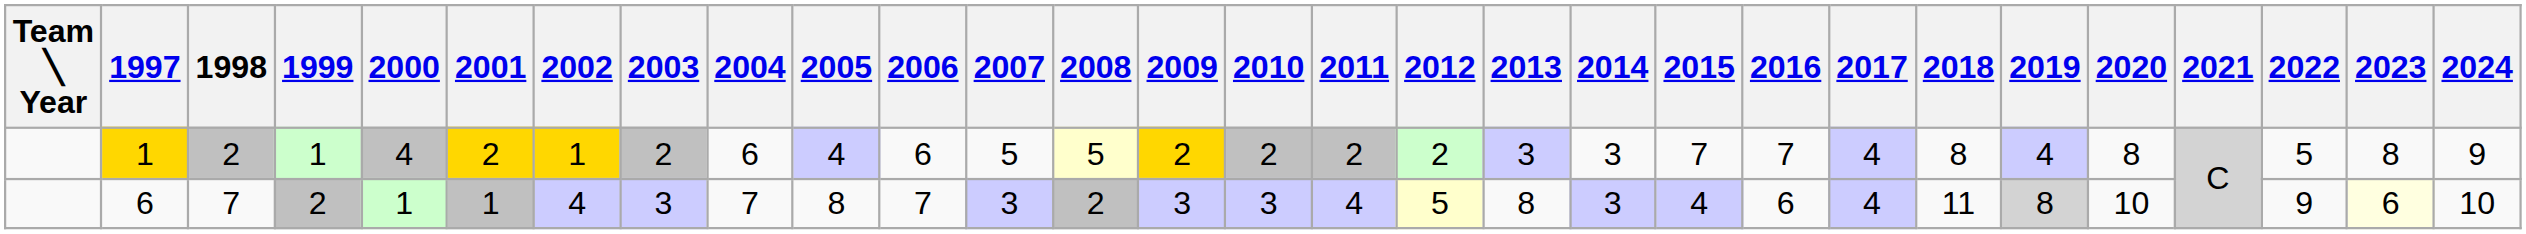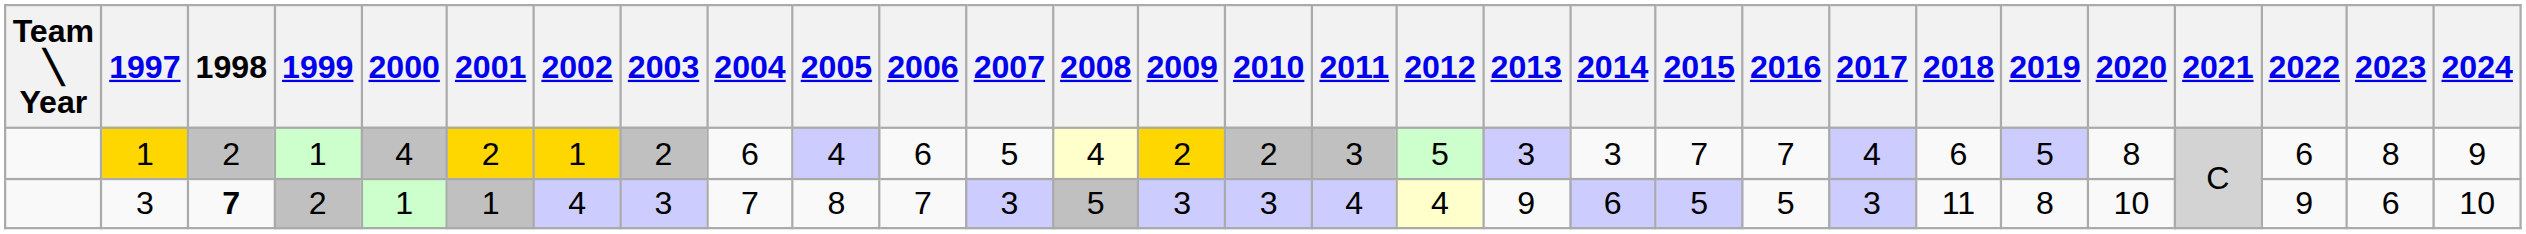(1096, 153) 5 -> (1096, 153) 4
(1354, 153) 2 -> (1354, 153) 3
(1440, 153) 2 -> (1440, 153) 5
(1959, 153) 8 -> (1959, 153) 6
(2045, 153) 4 -> (2045, 153) 5
(2304, 153) 5 -> (2304, 153) 6
(145, 204) 6 -> (145, 204) 3
(231, 204) normal -> (231, 204) bold
(1096, 204) 2 -> (1096, 204) 5
(1440, 204) 5 -> (1440, 204) 4
(1526, 204) 8 -> (1526, 204) 9
(1613, 204) 3 -> (1613, 204) 6
(1699, 204) 4 -> (1699, 204) 5
(1786, 204) 6 -> (1786, 204) 5
(1872, 204) 4 -> (1872, 204) 3
(2045, 204) lightgrey background -> (2045, 204) no background
(2391, 204) lightyellow background -> (2391, 204) no background
